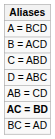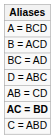(27, 61) C = ABD -> (27, 61) BC = AD
(27, 126) BC = AD -> (27, 126) C = ABD
